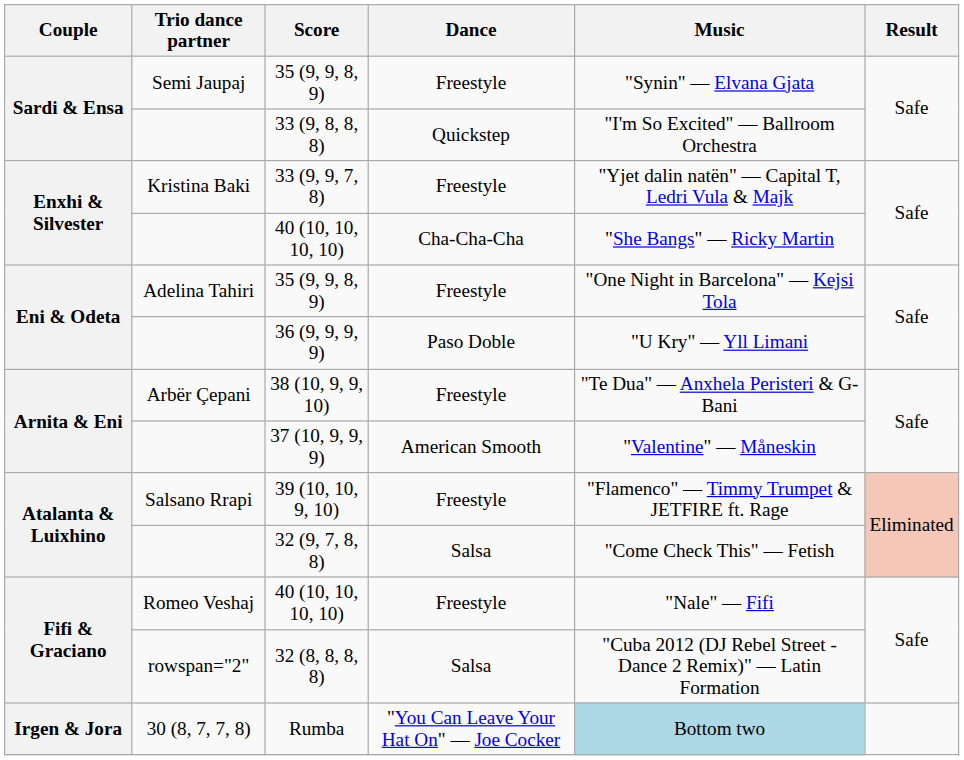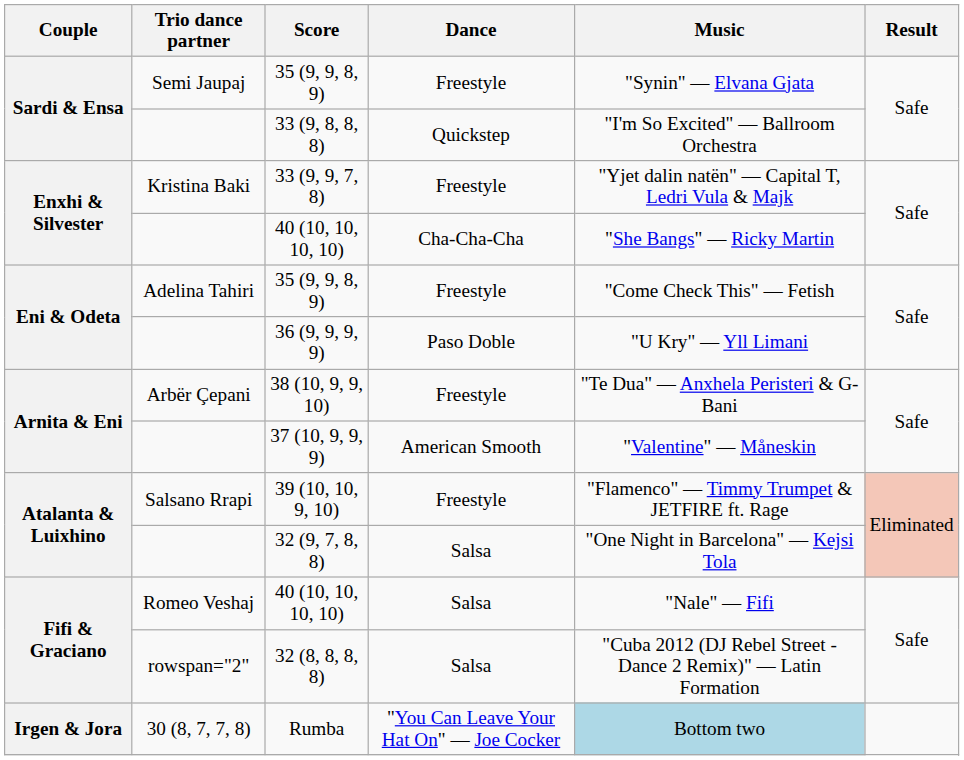(720, 290) "One Night in Barcelona" — Kejsi Tola -> (720, 290) "Come Check This" — Fetish
(720, 551) "Come Check This" — Fetish -> (720, 551) "One Night in Barcelona" — Kejsi Tola
(471, 603) Freestyle -> (471, 603) Salsa
